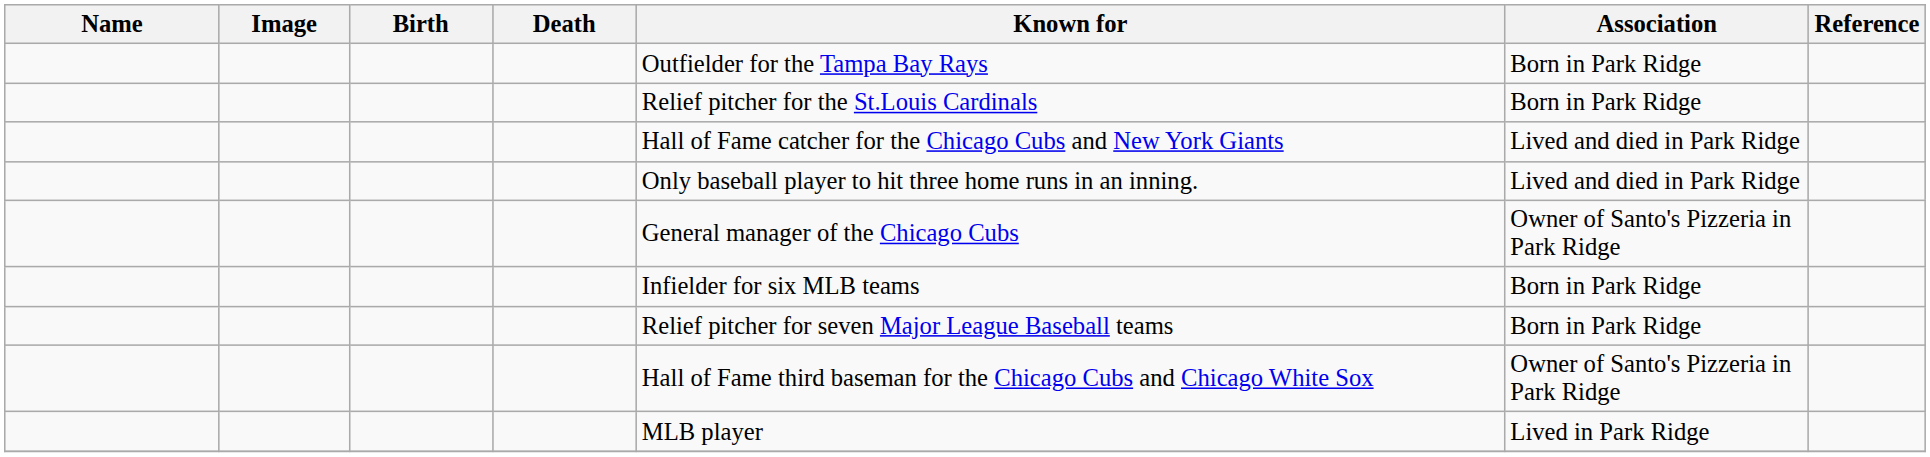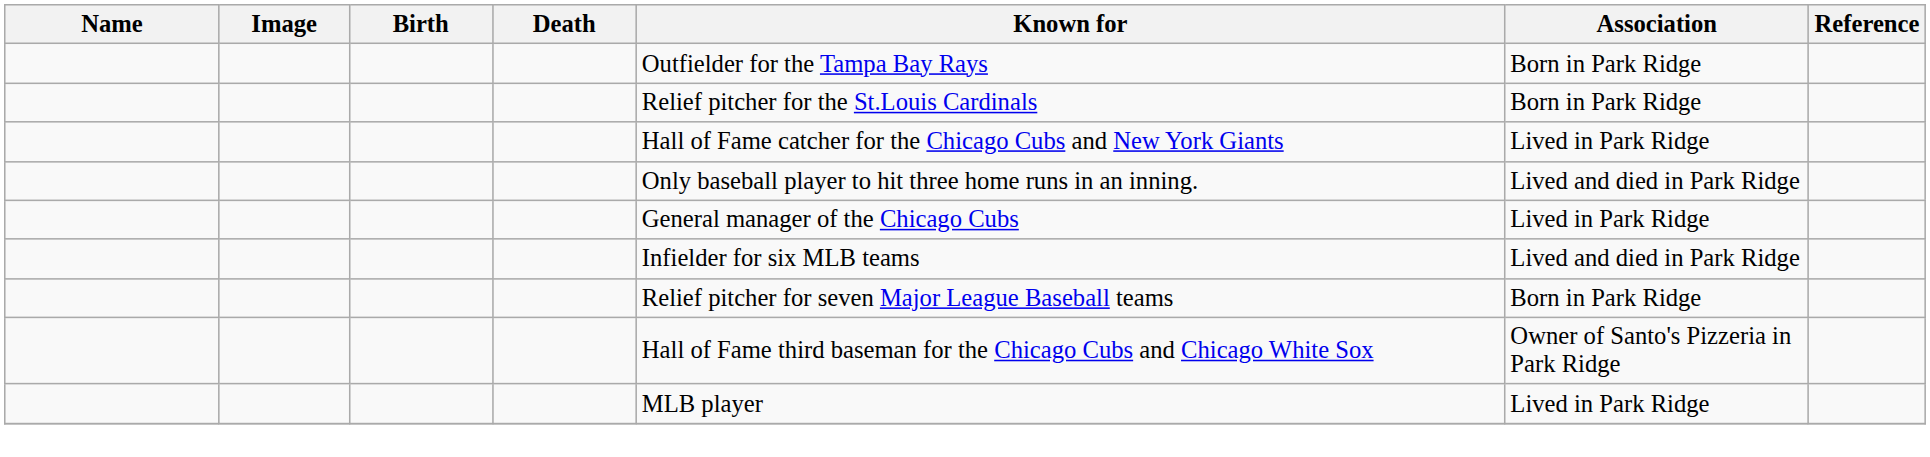(1655, 141) Lived and died in Park Ridge -> (1610, 141) Lived in Park Ridge
(1651, 233) Owner of Santo's Pizzeria in Park Ridge -> (1610, 219) Lived in Park Ridge
(1606, 286) Born in Park Ridge -> (1655, 258) Lived and died in Park Ridge
